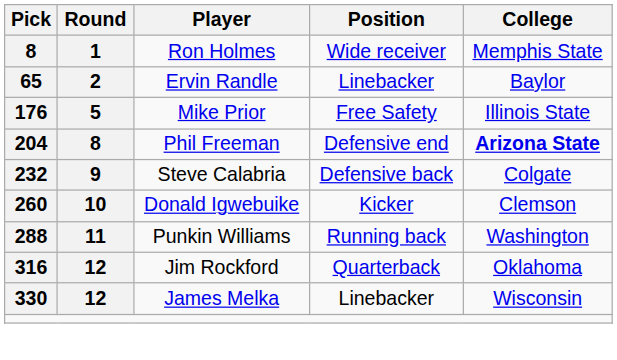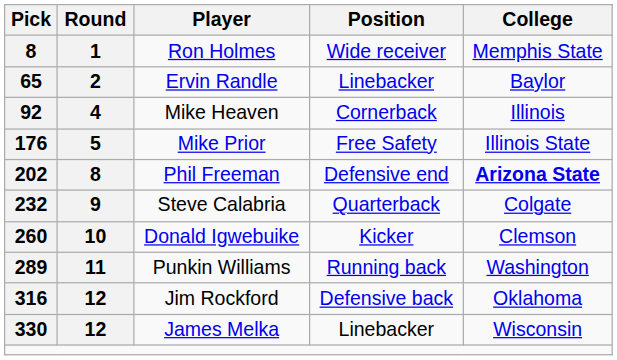+ row: (222, 112)
(31, 143) 204 -> (31, 174) 202
(386, 174) Defensive back -> (386, 205) Quarterback
(31, 236) 288 -> (31, 267) 289
(386, 267) Quarterback -> (386, 298) Defensive back
